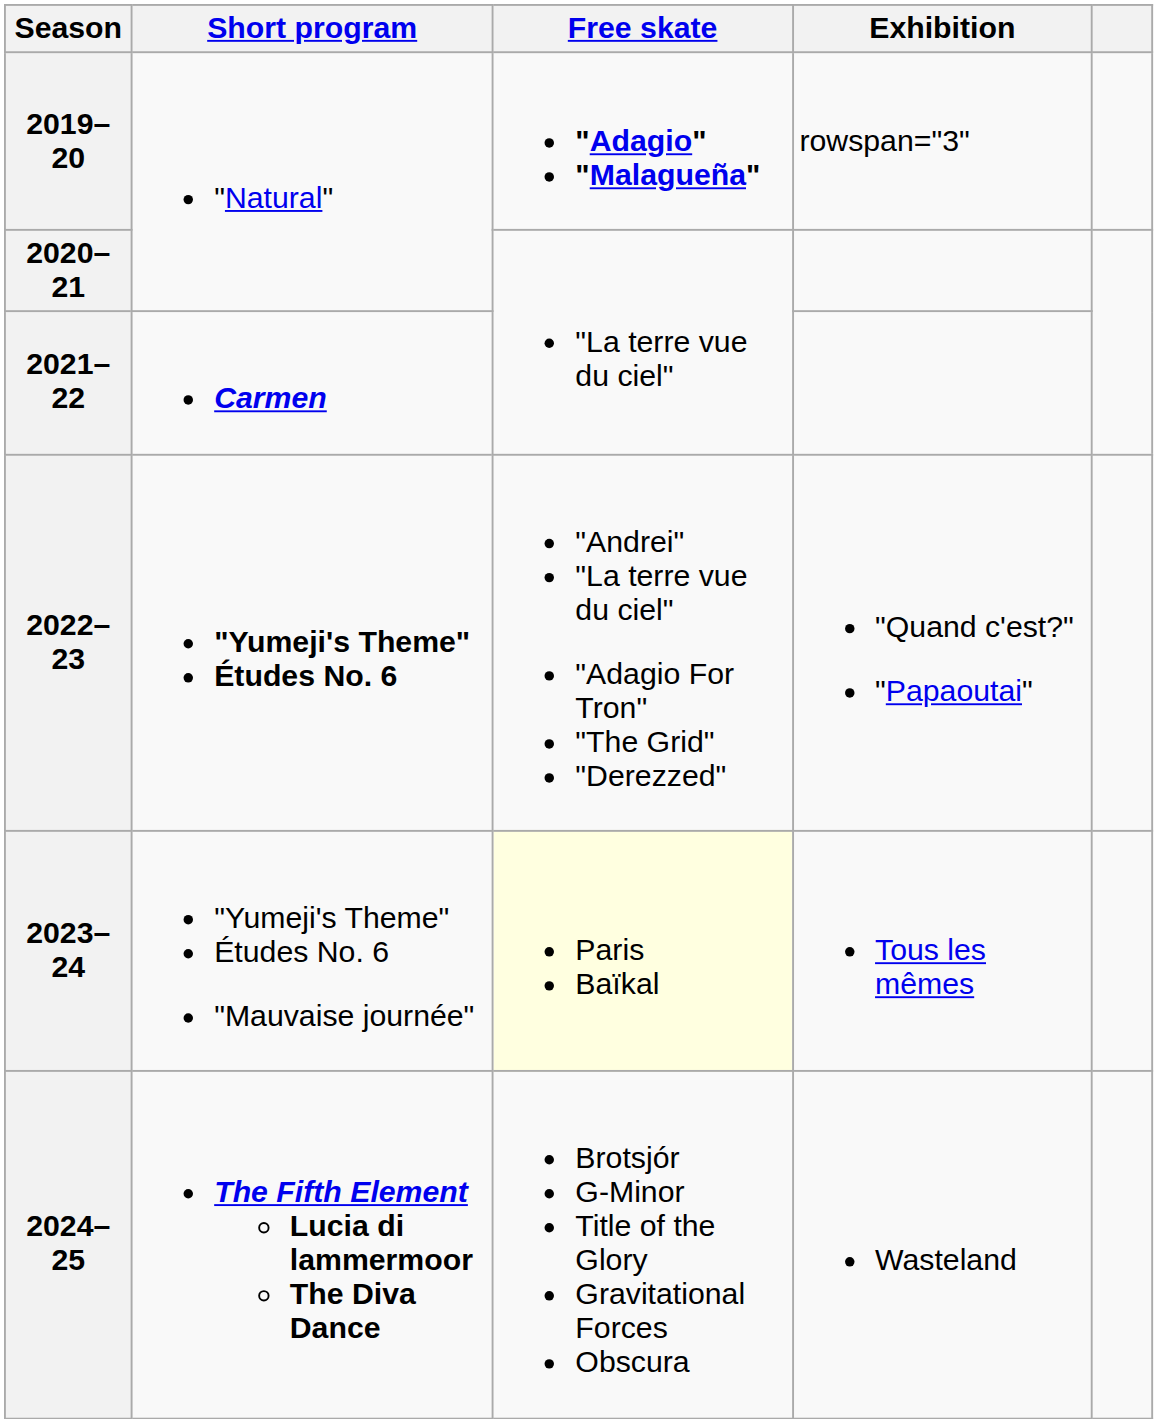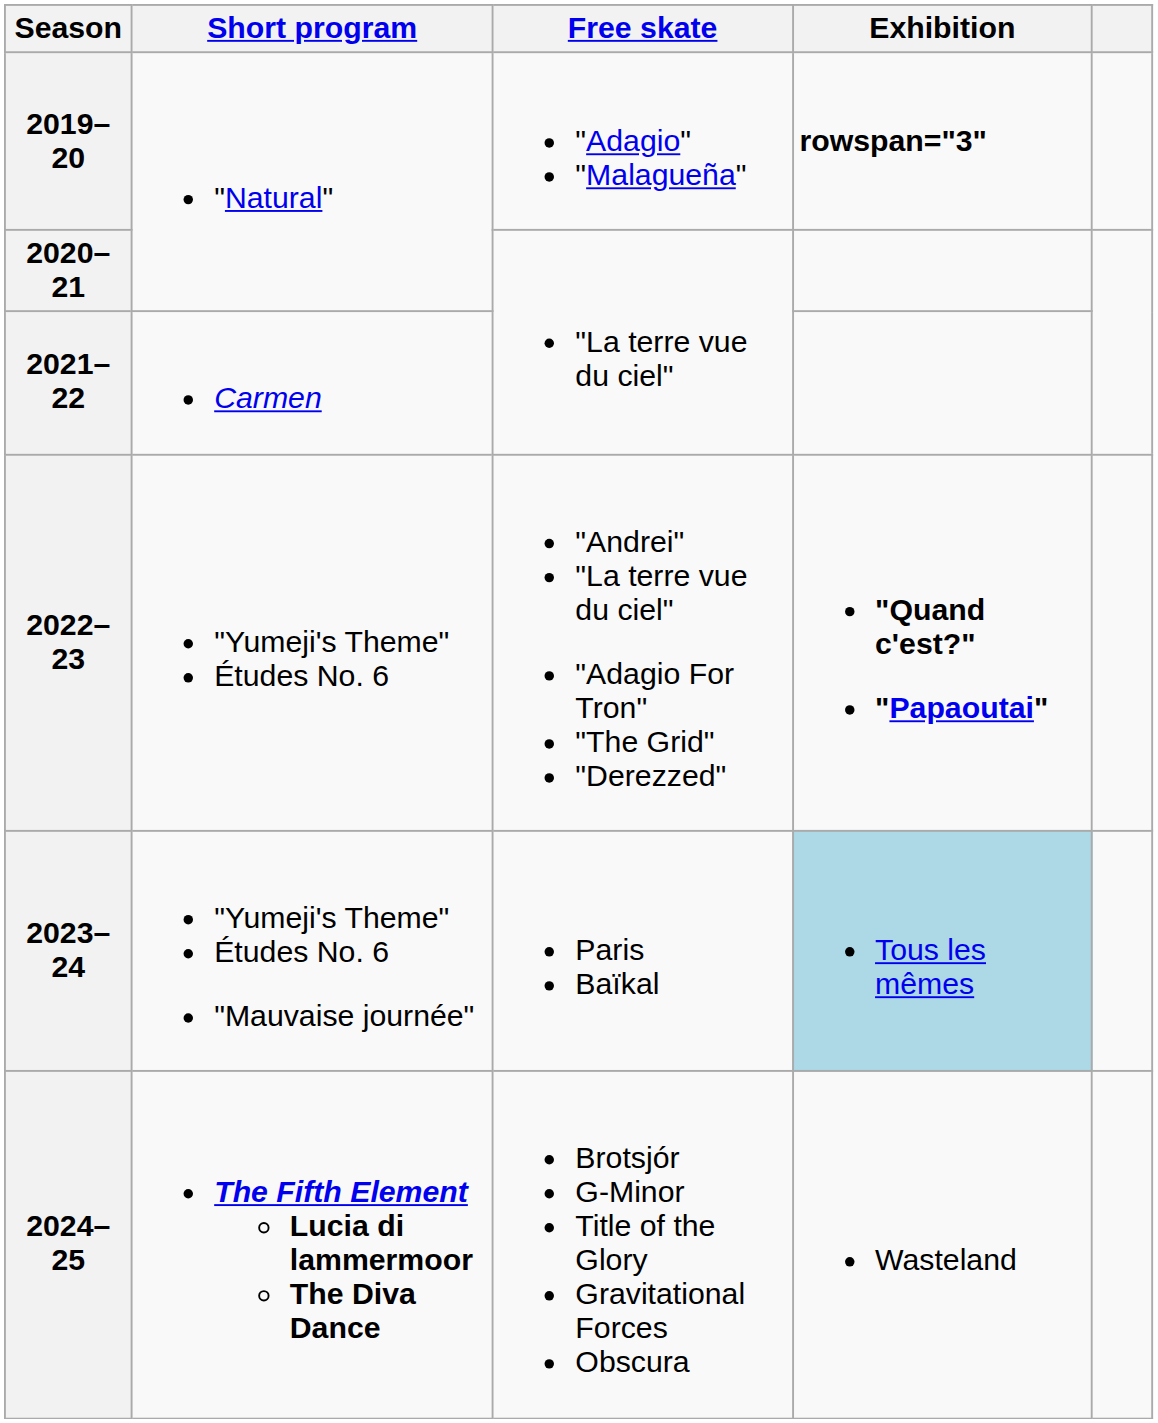(643, 158) bold -> (643, 158) normal
(885, 140) normal -> (893, 140) bold
(312, 400) bold -> (312, 400) normal
(312, 659) bold -> (312, 659) normal
(942, 659) normal -> (942, 659) bold
(643, 968) lightyellow background -> (643, 968) no background
(942, 968) no background -> (942, 968) lightblue background
